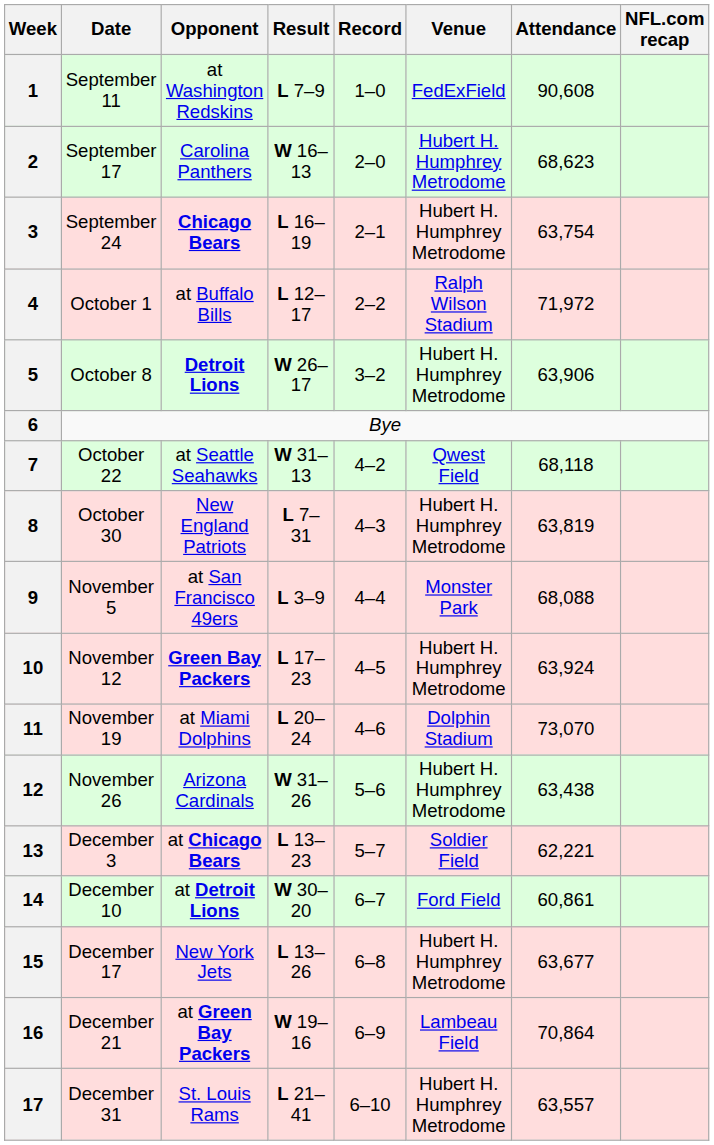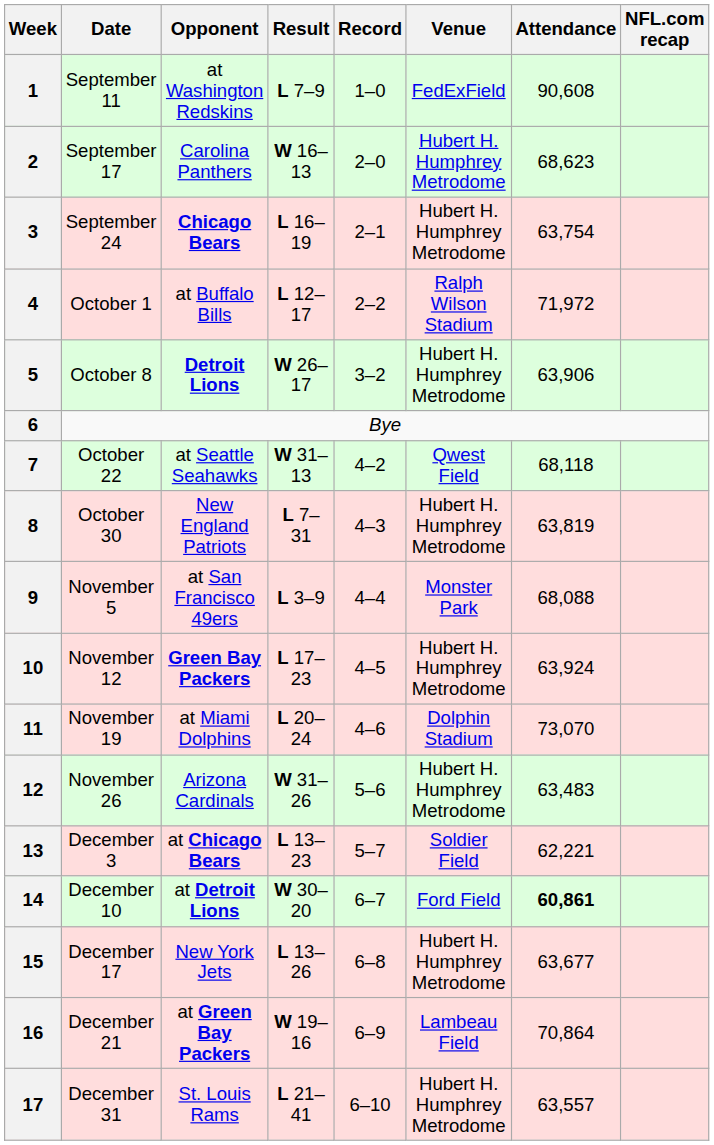(566, 790) 63,438 -> (566, 790) 63,483
(566, 901) normal -> (566, 901) bold
